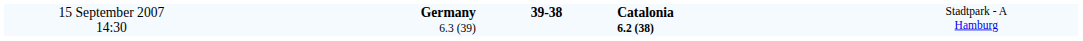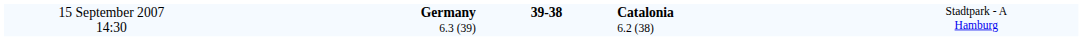(636, 28) bold -> (636, 28) normal
